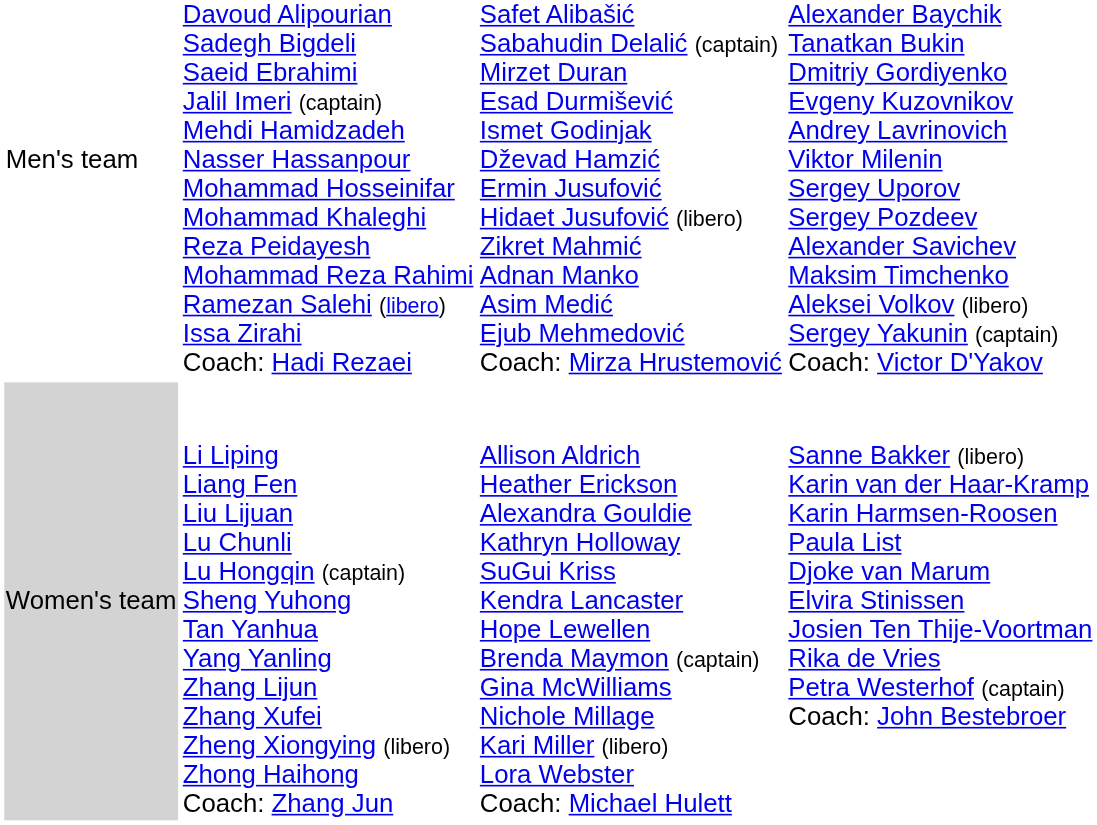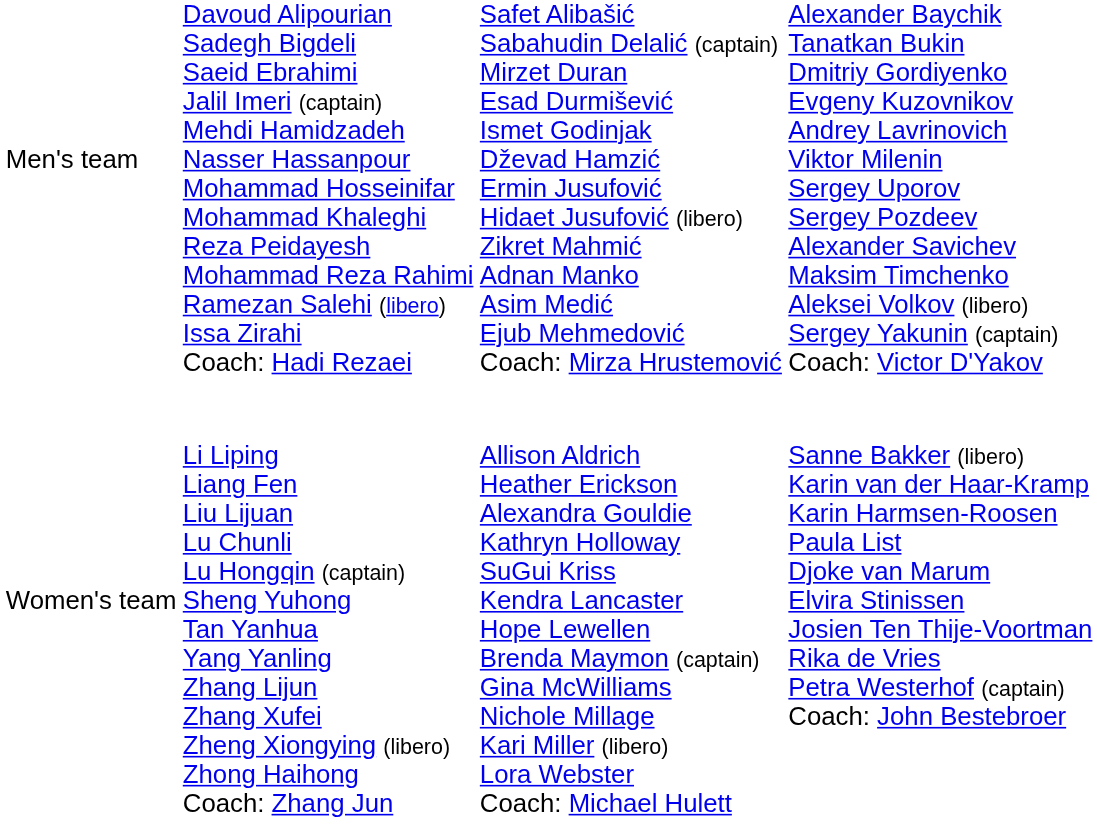(91, 601) lightgrey background -> (91, 601) no background
